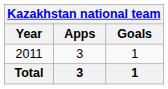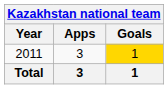(135, 53) no background -> (135, 53) gold background
